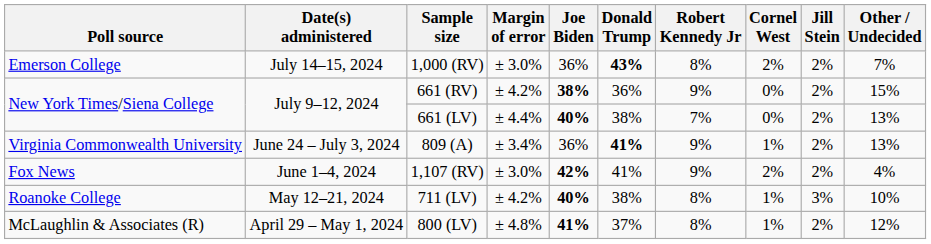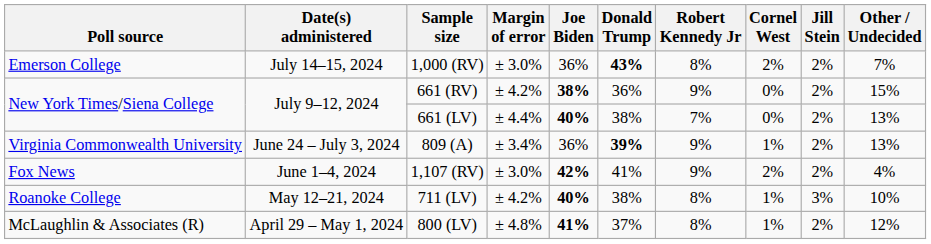(627, 144) 41% -> (627, 144) 39%
